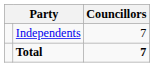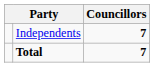(143, 33) normal -> (143, 33) bold
